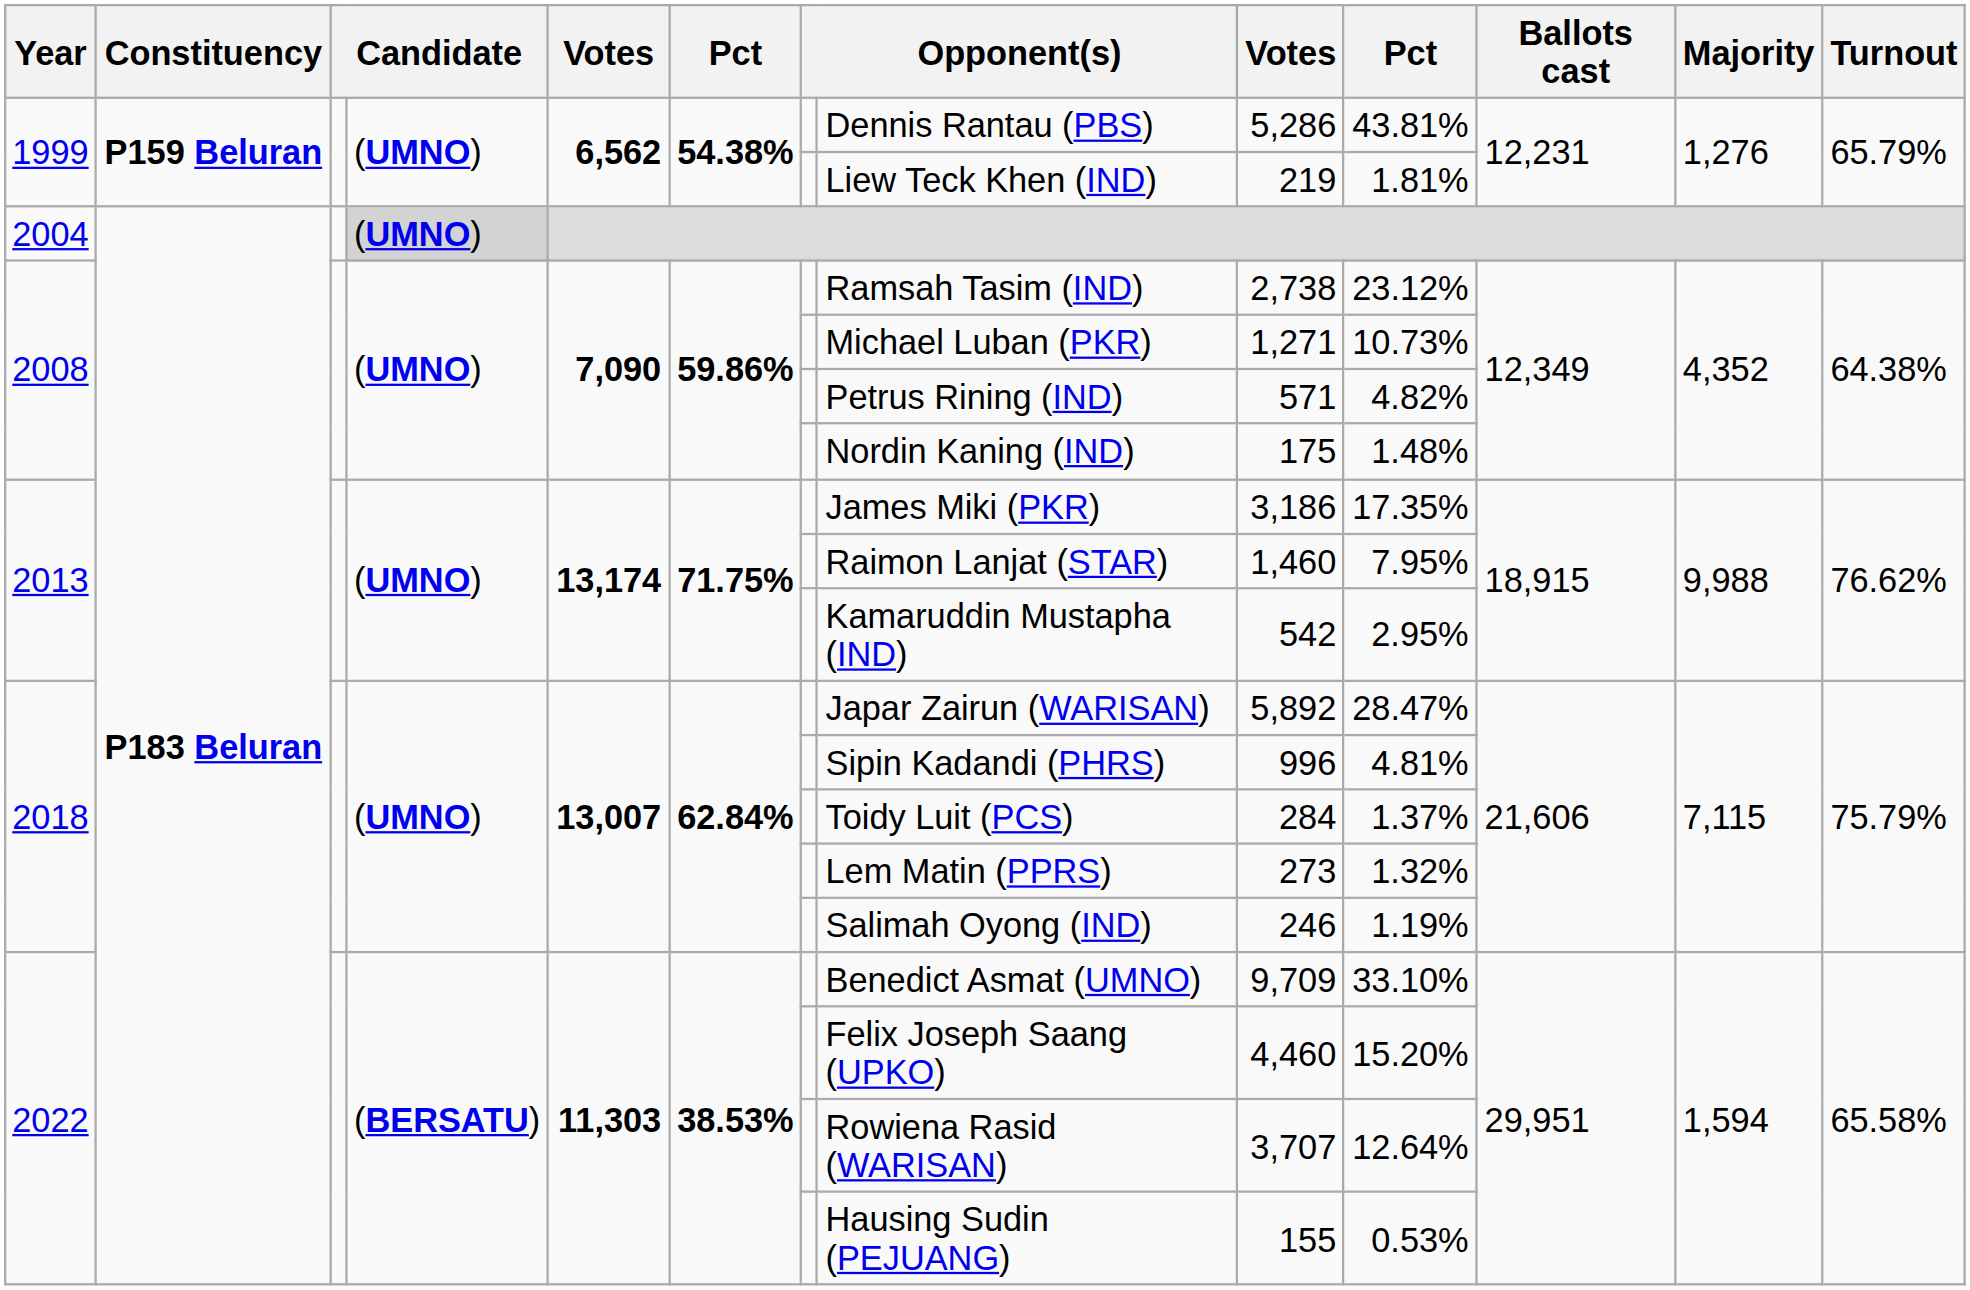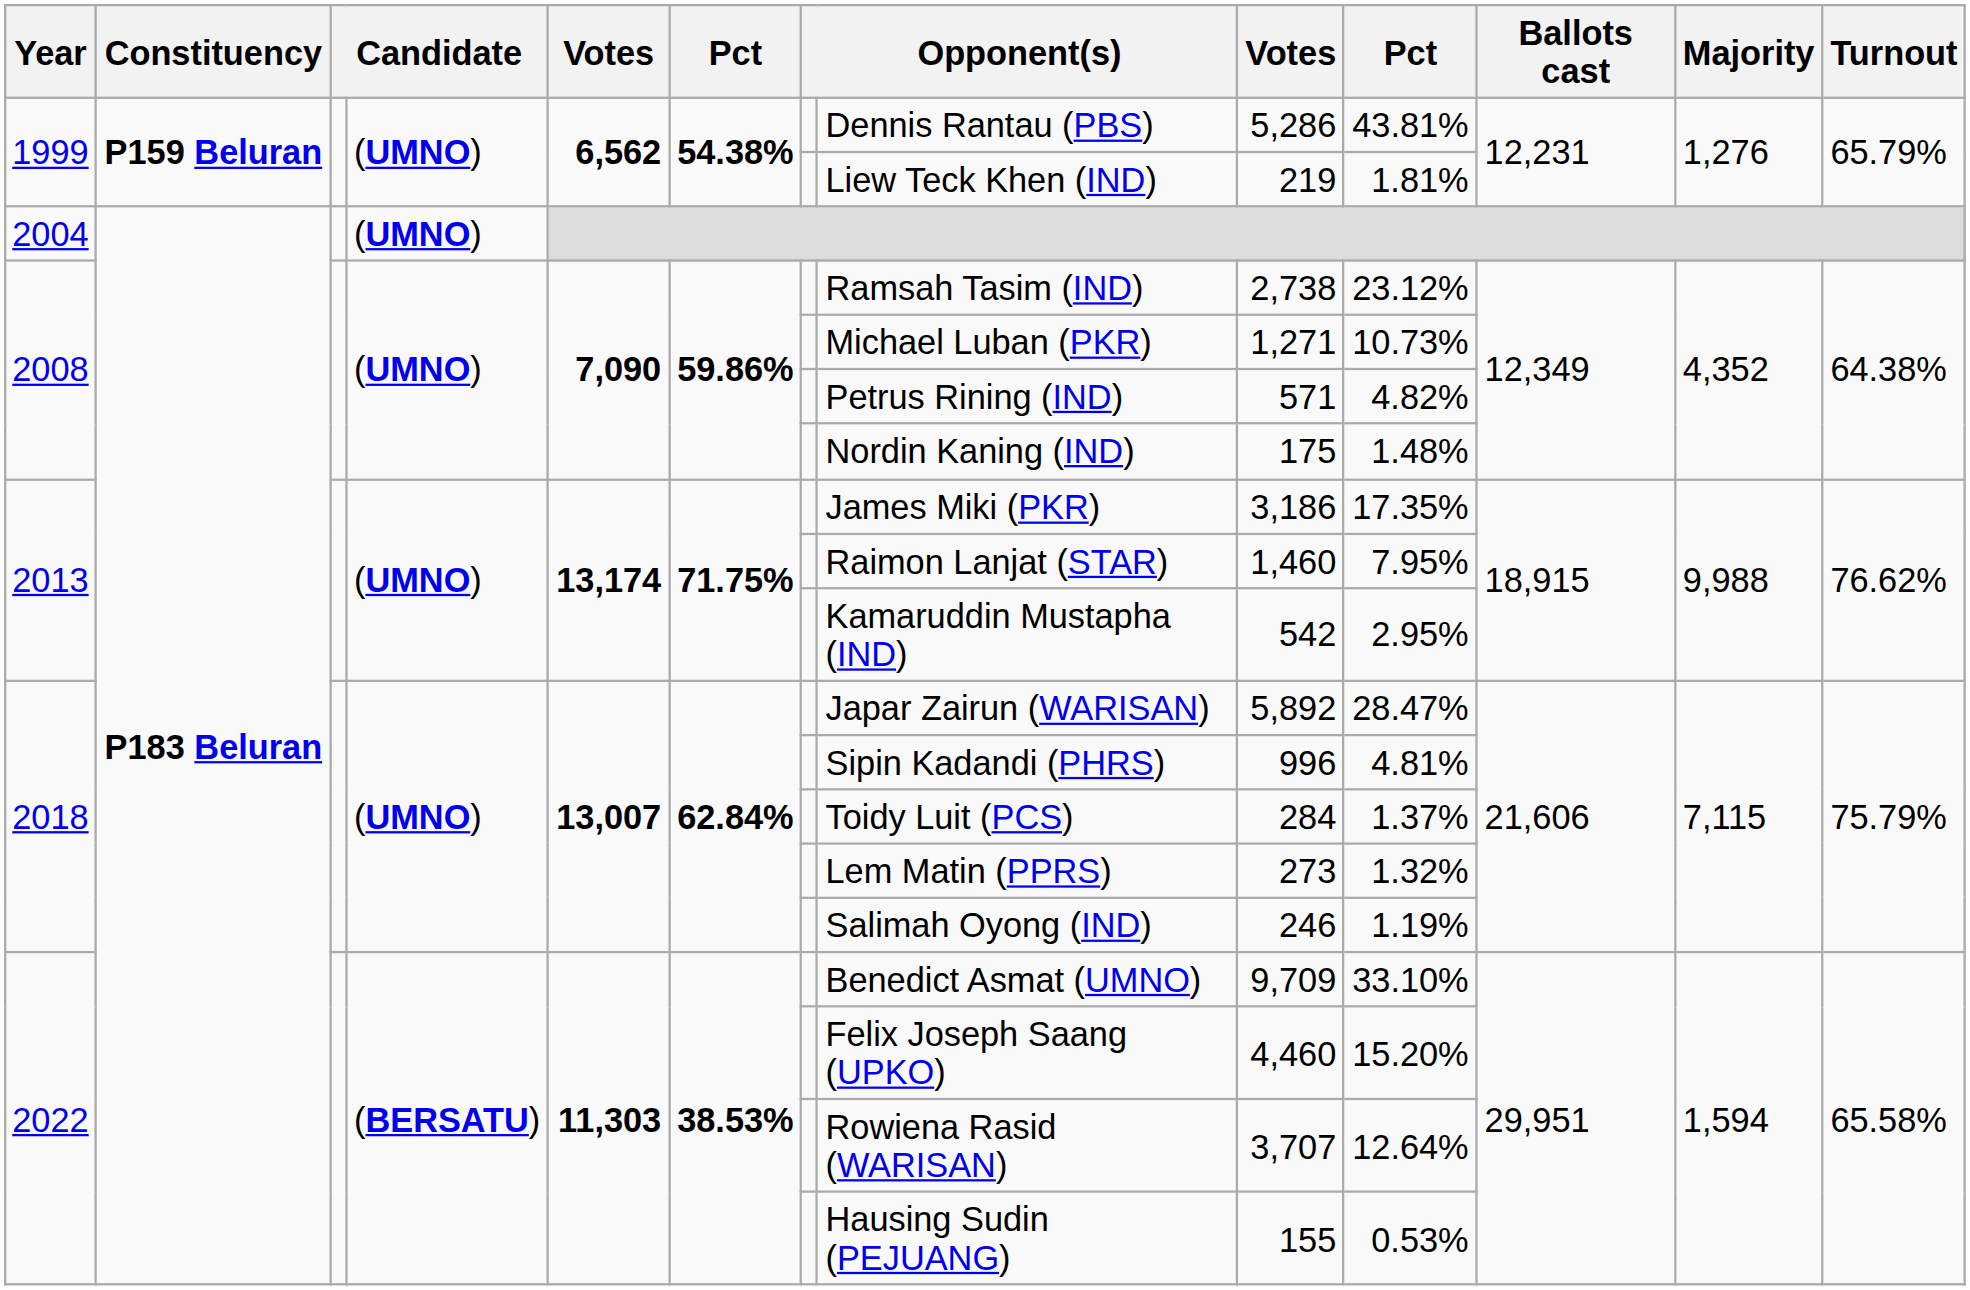(418, 234) lightgrey background -> (418, 234) no background
